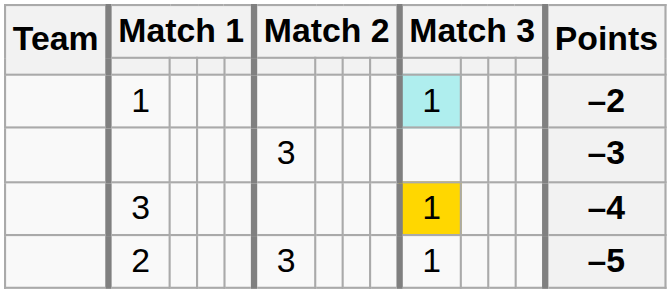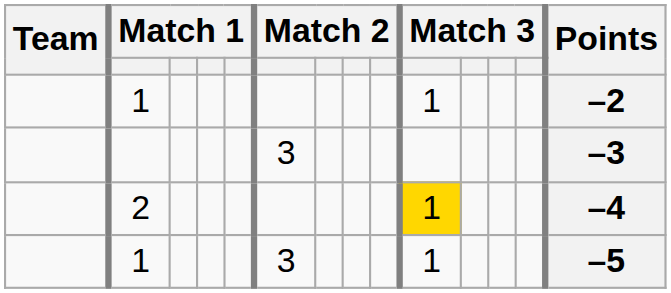(432, 100) paleturquoise background -> (432, 100) no background
(141, 207) 3 -> (141, 207) 2
(141, 260) 2 -> (141, 260) 1
